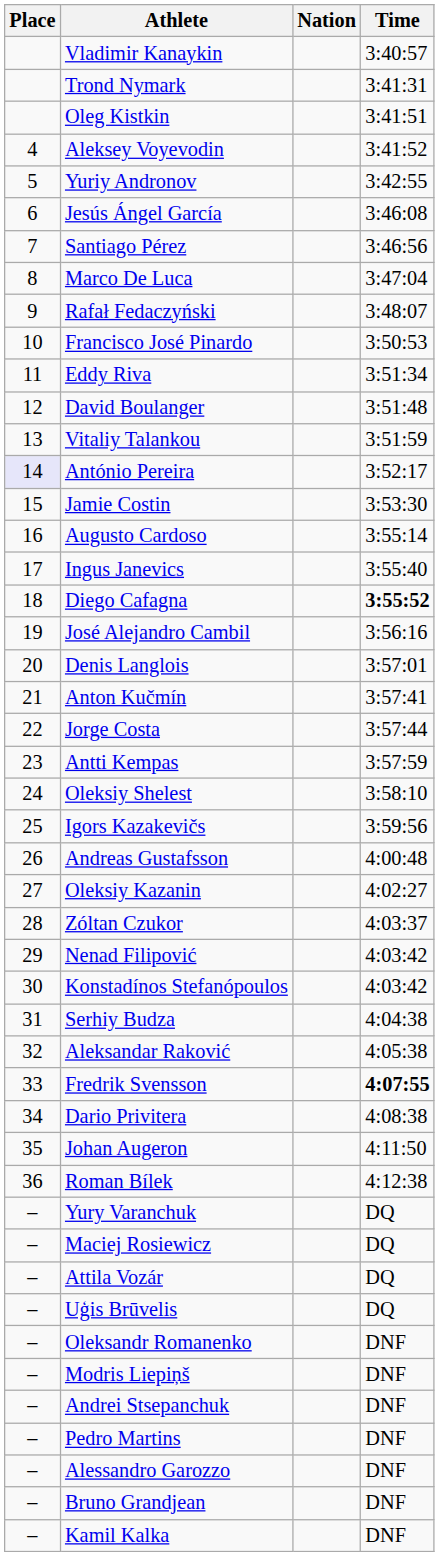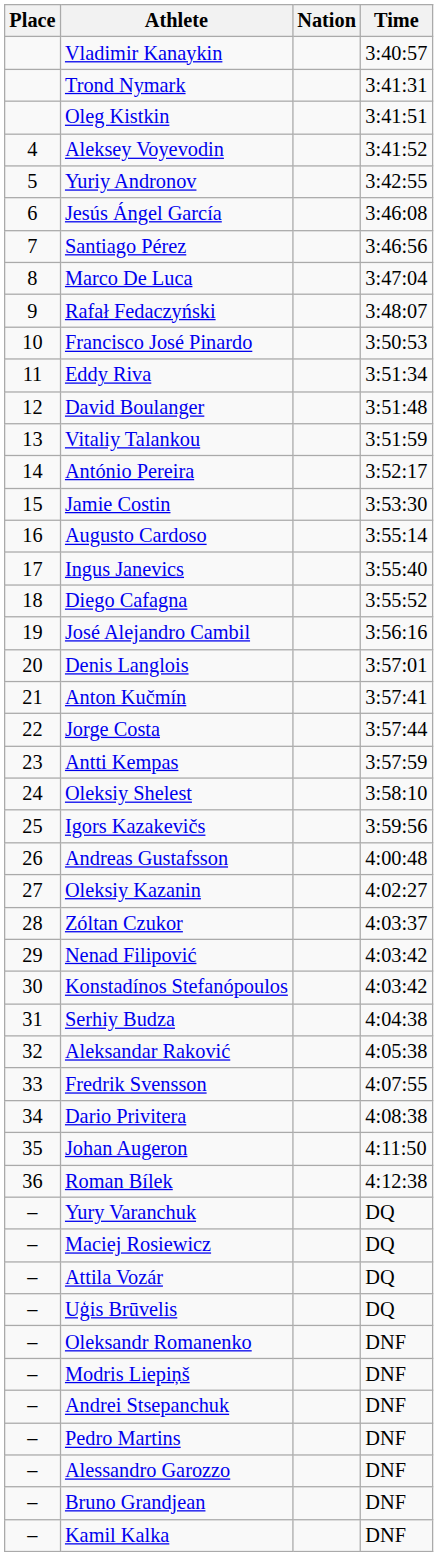(32, 471) lavender background -> (32, 471) no background
(398, 600) bold -> (396, 600) normal
(398, 1084) bold -> (396, 1084) normal
